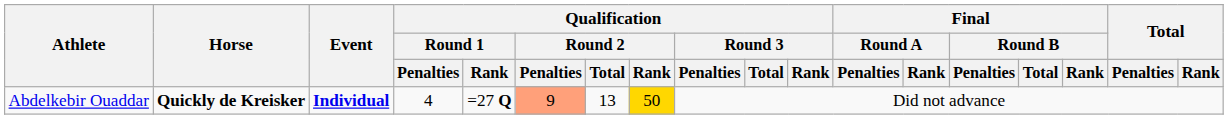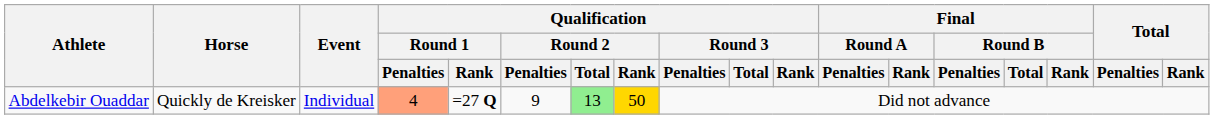(231, 100) bold -> (226, 100) normal
(351, 100) bold -> (339, 100) normal
(428, 100) no background -> (413, 100) lightsalmon background
(551, 100) lightsalmon background -> (536, 100) no background
(607, 100) no background -> (592, 100) lightgreen background
